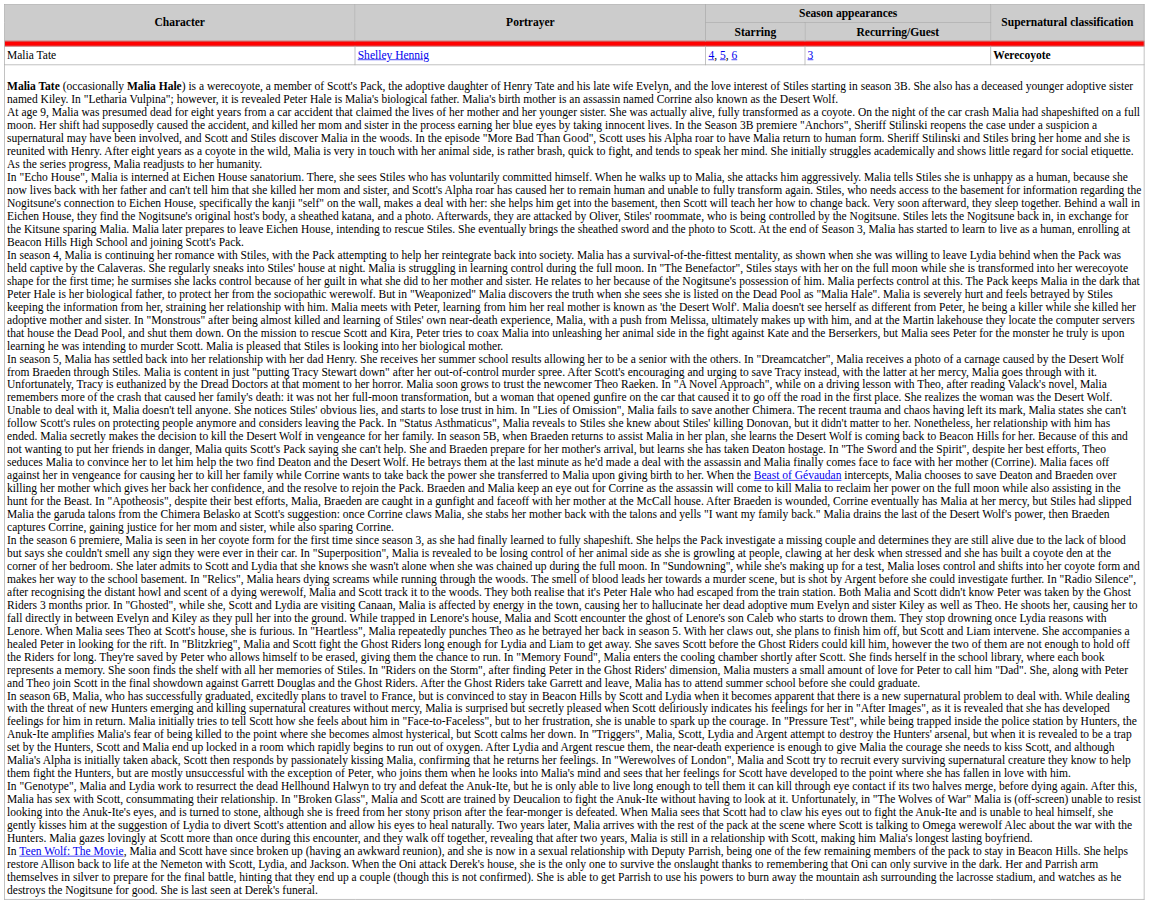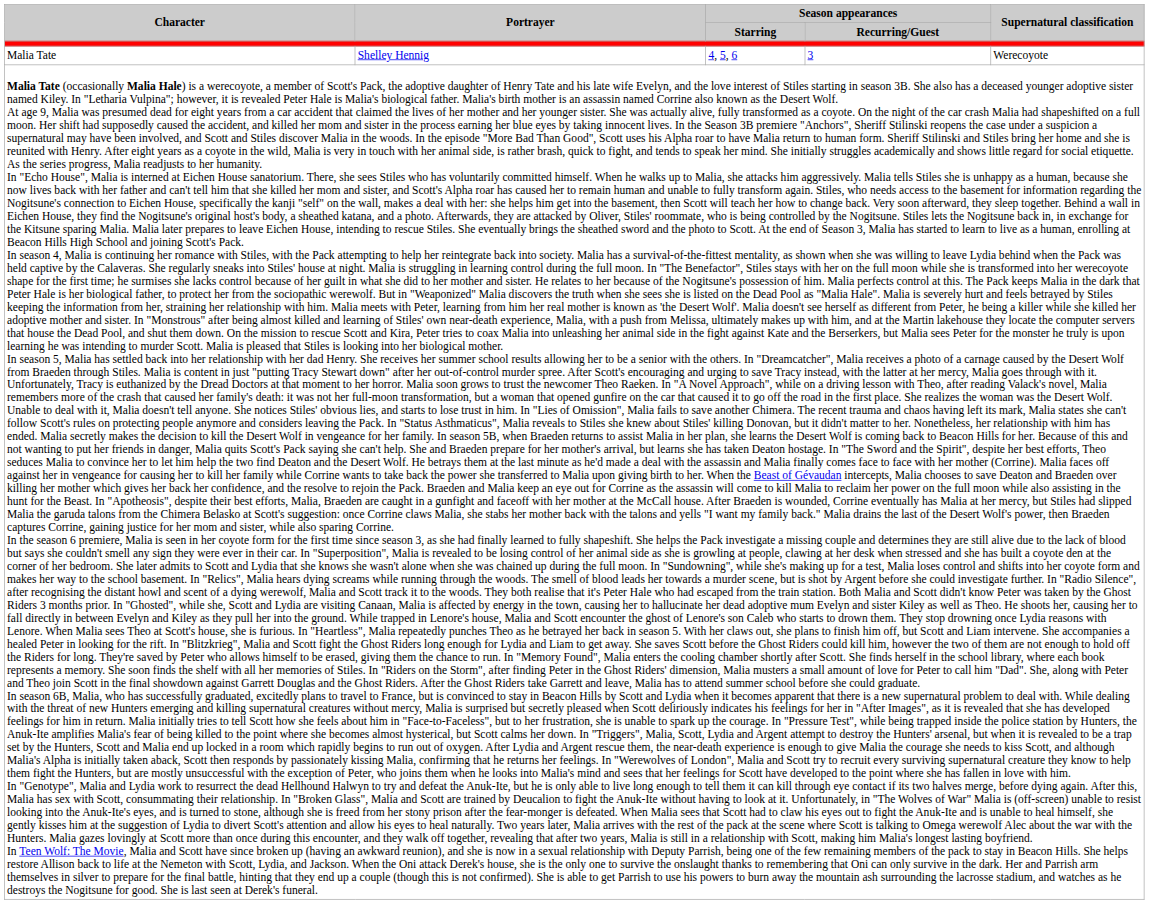(1022, 55) bold -> (1021, 55) normal
